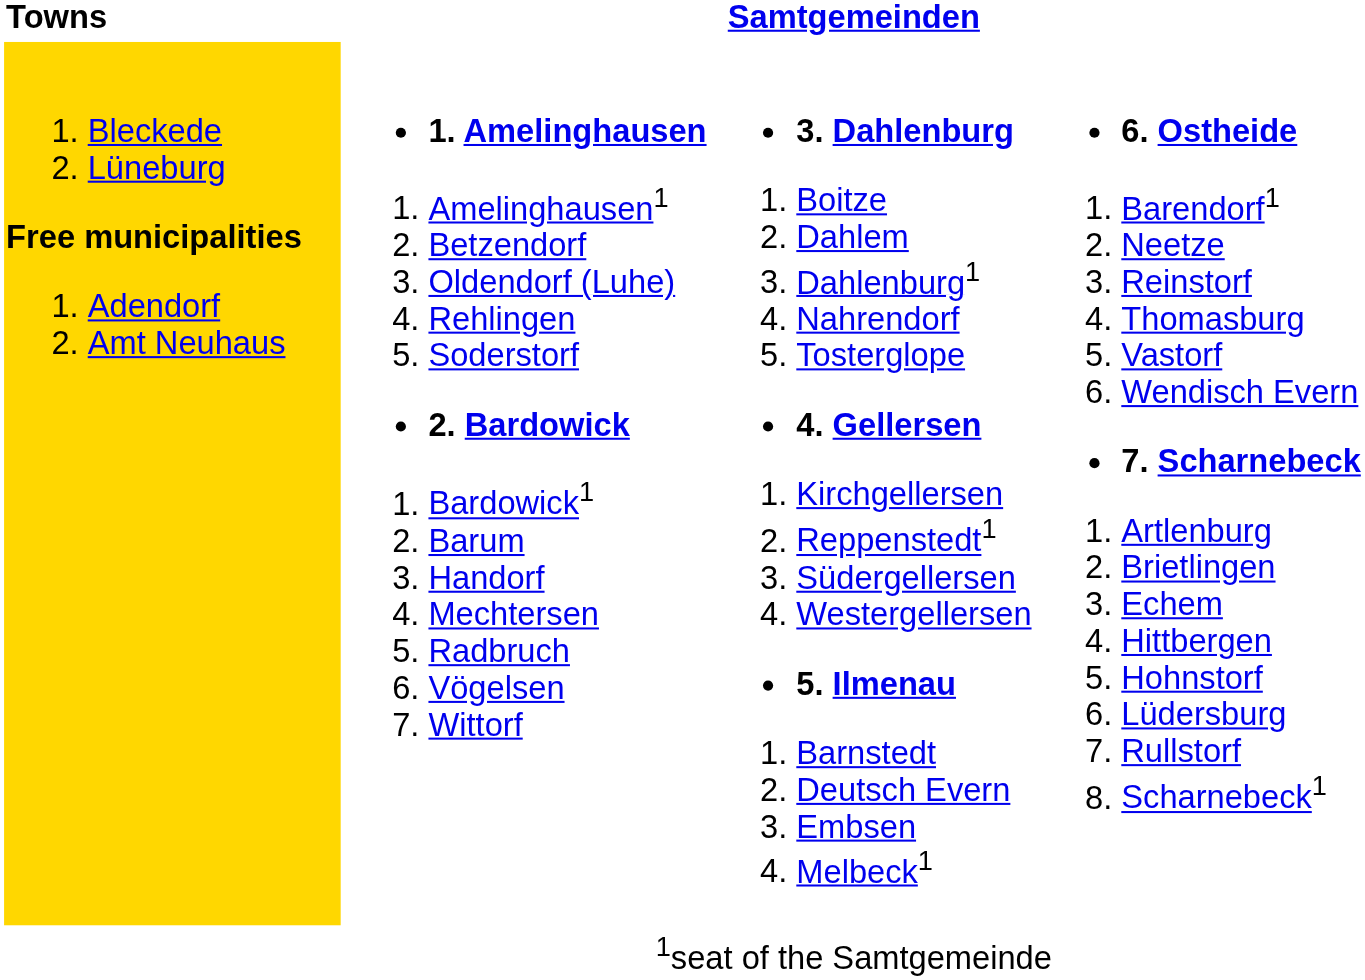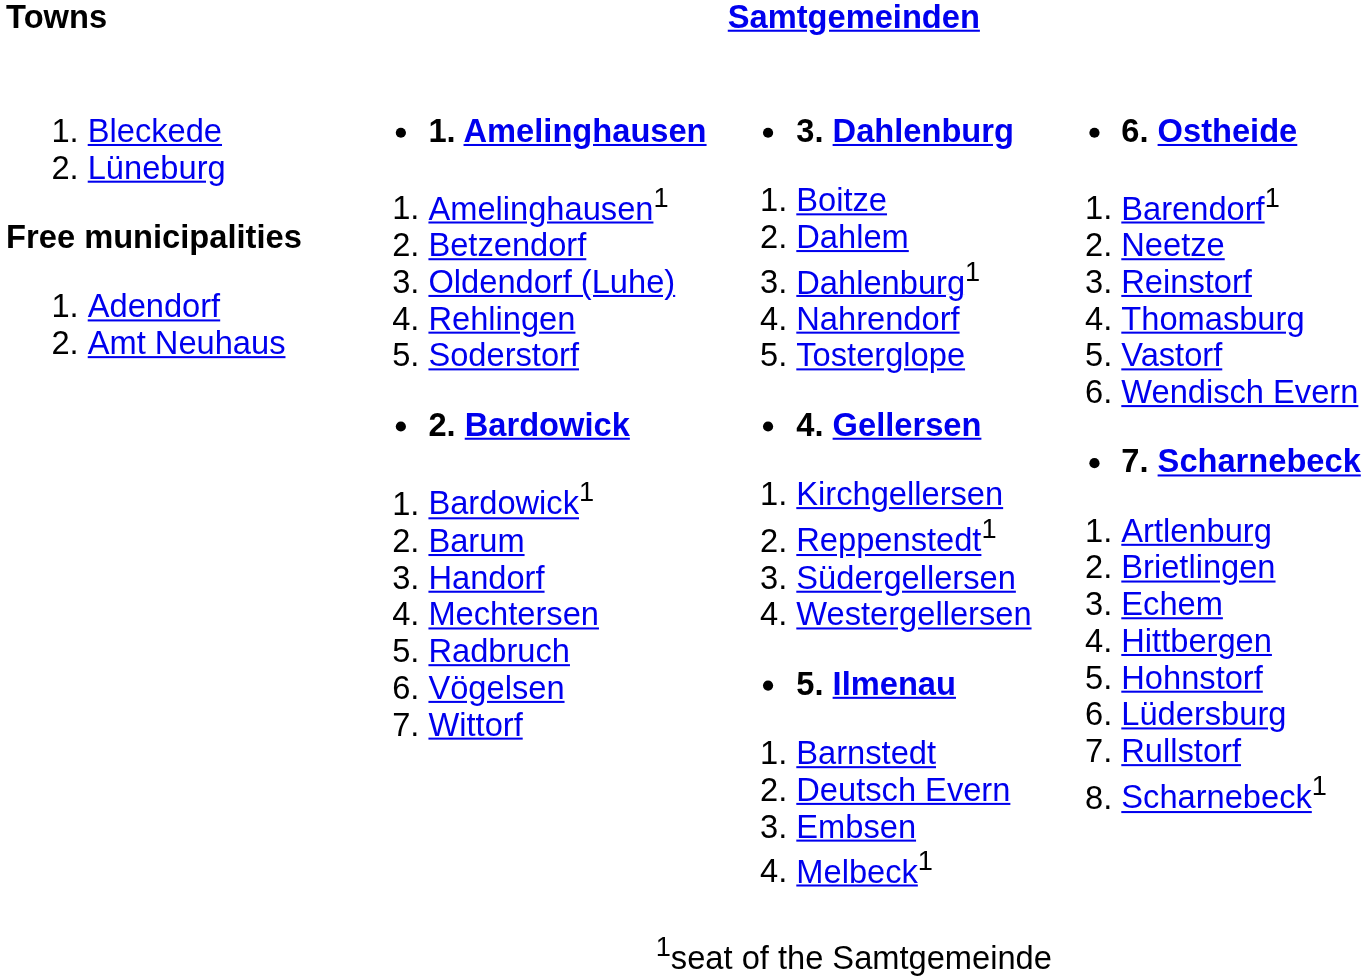(172, 238) gold background -> (172, 238) no background
